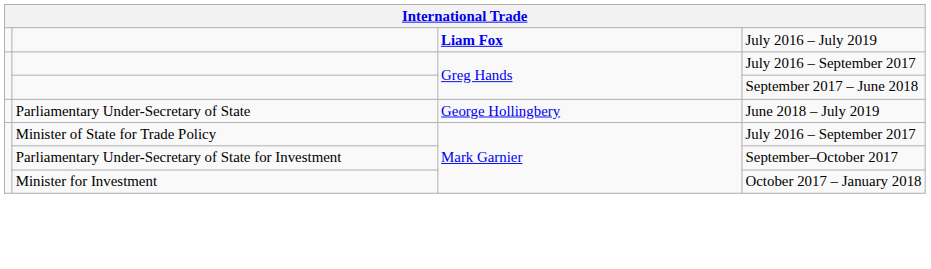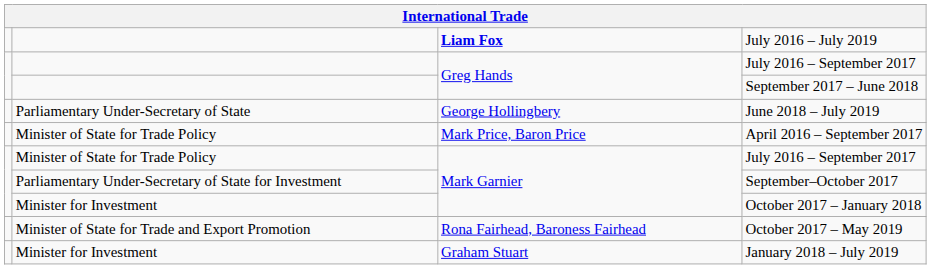+ row: (513, 134)
+ row: (544, 228)
+ row: (485, 252)
